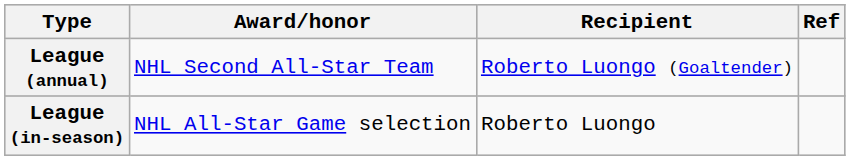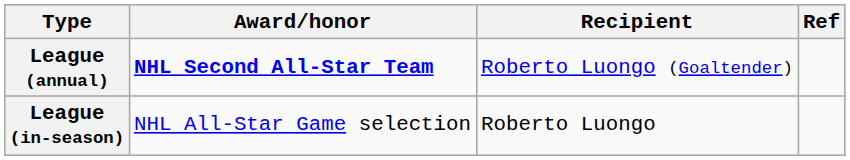(284, 68) normal -> (284, 68) bold
